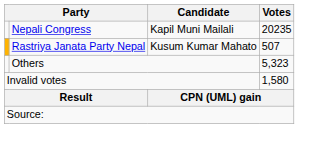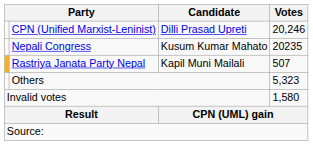+ row: (84, 30)
(192, 30) Kapil Muni Mailali -> (214, 47) Kusum Kumar Mahato
(203, 47) Kusum Kumar Mahato -> (203, 64) Kapil Muni Mailali
